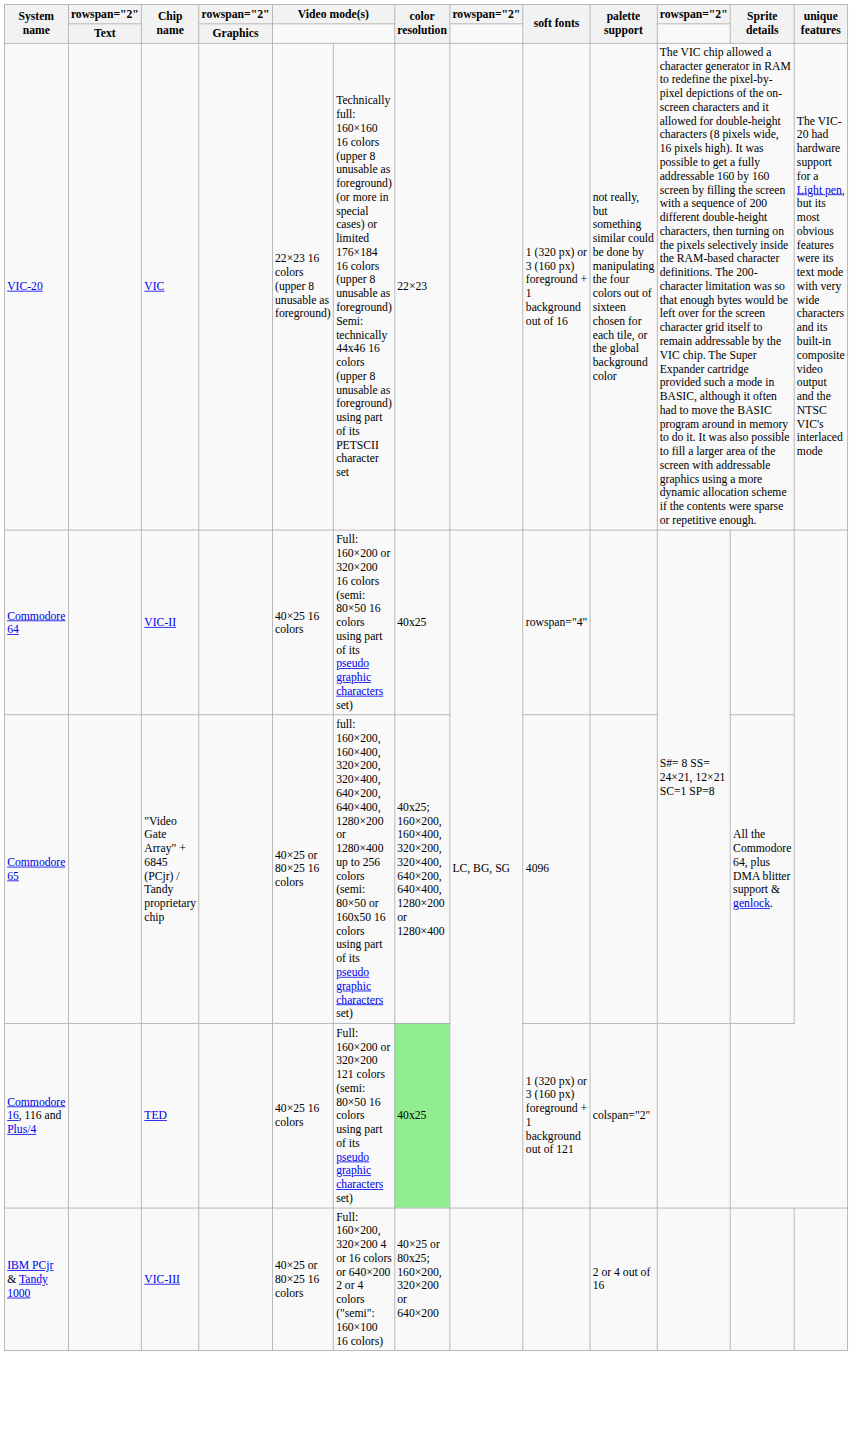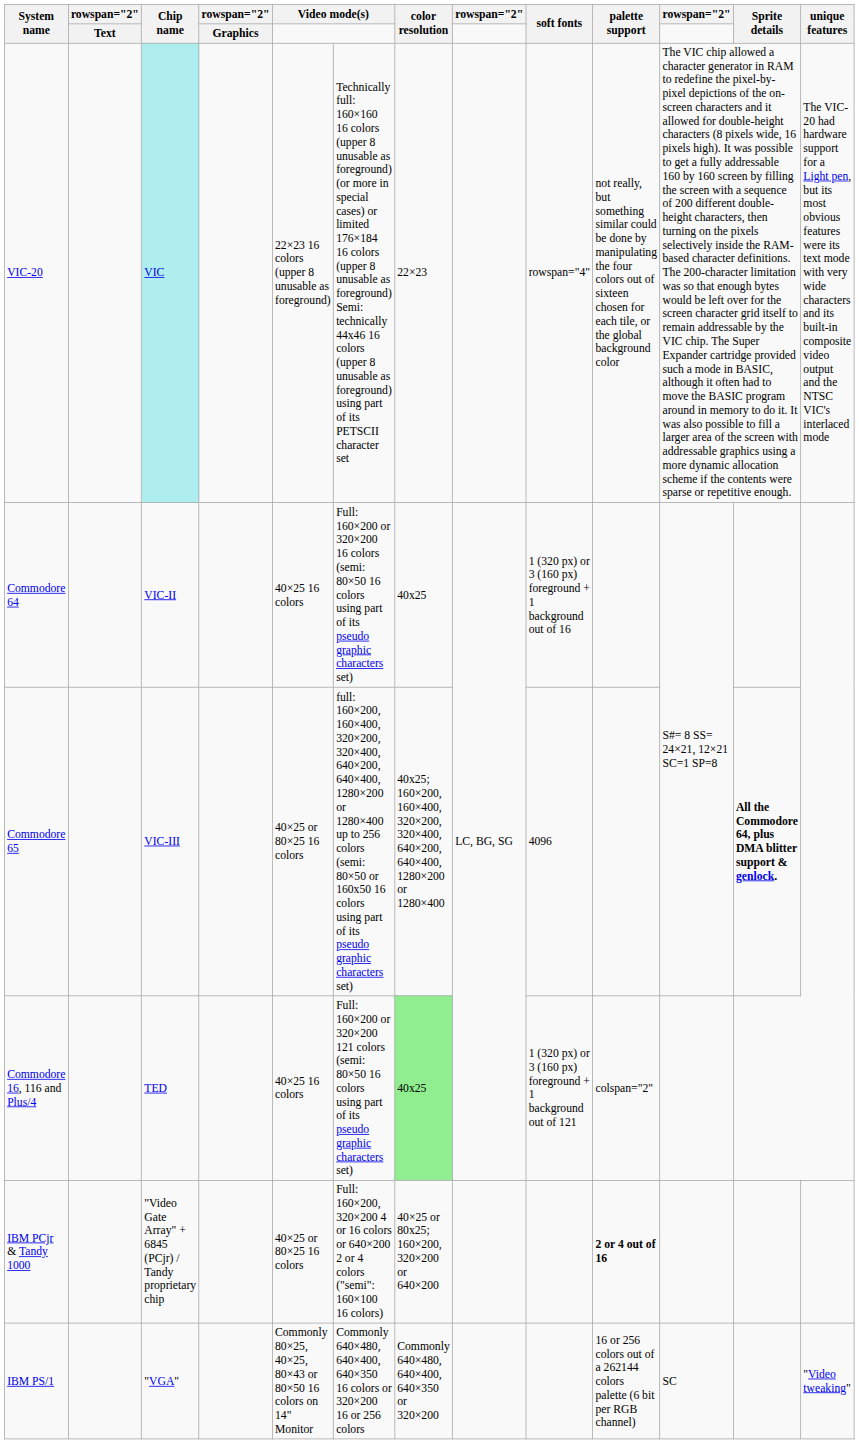(154, 287) no background -> (154, 273) paleturquoise background
(556, 287) 1 (320 px) or 3 (160 px) foreground + 1 background out of 16 -> (559, 273) rowspan="4"
(557, 623) rowspan="4" -> (559, 595) 1 (320 px) or 3 (160 px) foreground + 1 background out of 16
(170, 869) "Video Gate Array" + 6845 (PCjr) / Tandy proprietary chip -> (162, 841) VIC-III
(762, 869) normal -> (767, 841) bold
(162, 1279) VIC-III -> (170, 1252) "Video Gate Array" + 6845 (PCjr) / Tandy proprietary chip
(622, 1279) normal -> (626, 1252) bold
+ row: (31, 1381)
